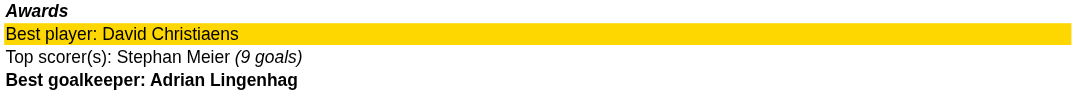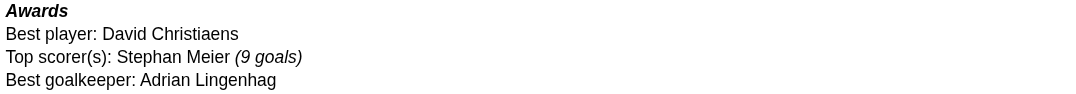(122, 34) gold background -> (122, 34) no background
(152, 80) bold -> (141, 80) normal
